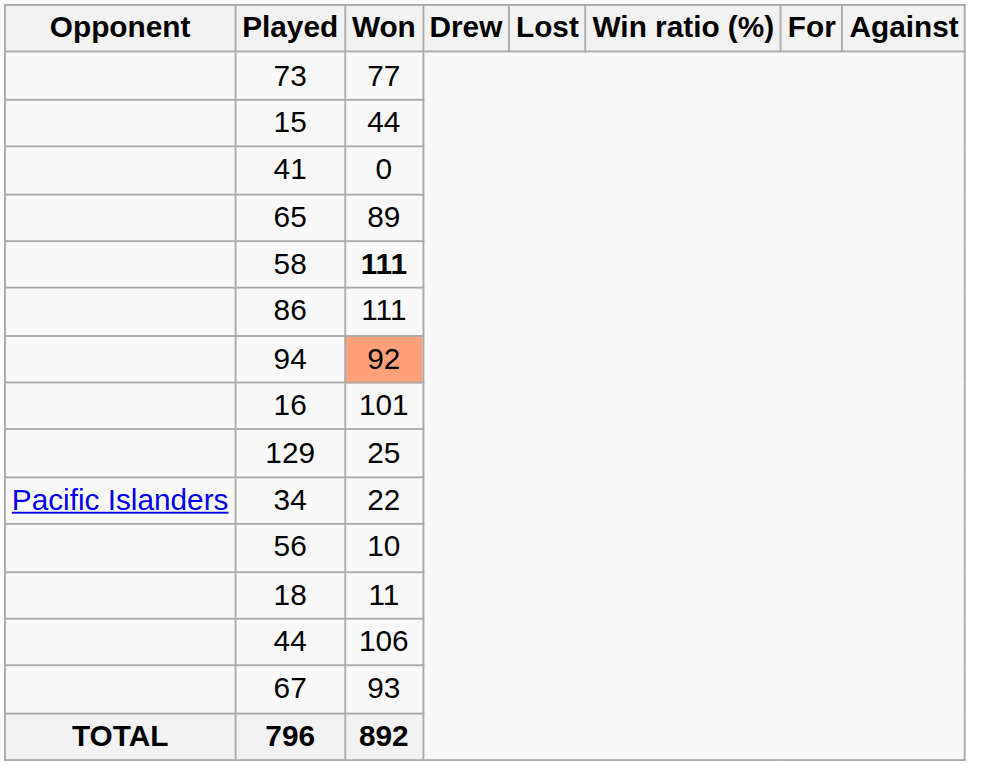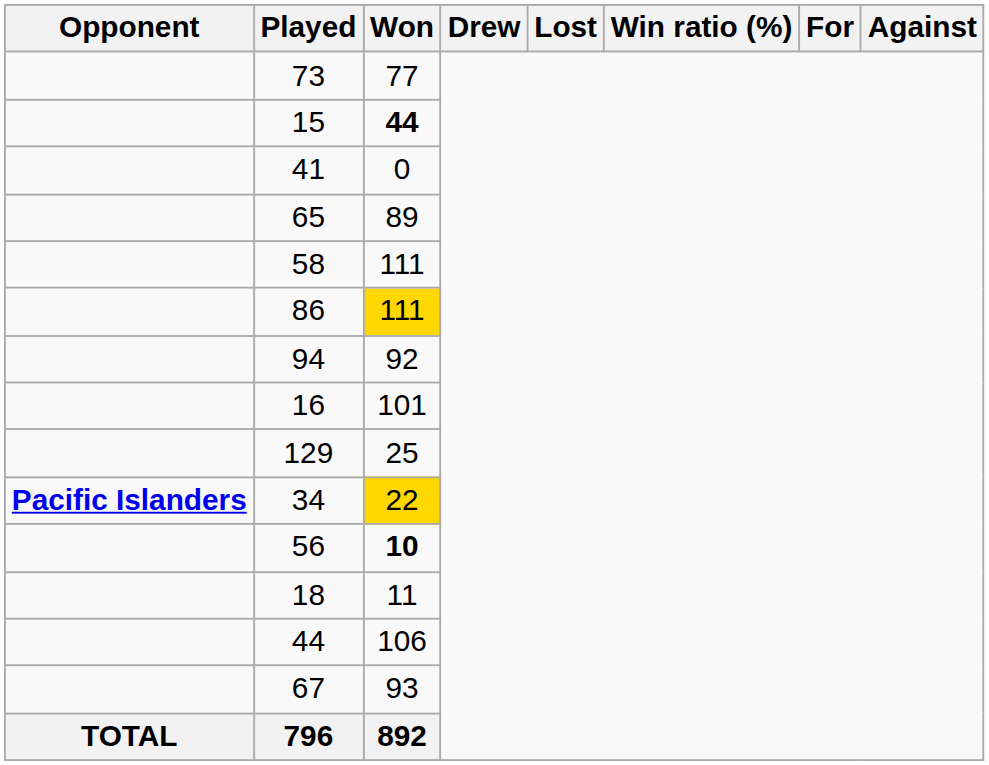(384, 122) normal -> (402, 122) bold
(384, 264) bold -> (402, 264) normal
(384, 311) no background -> (402, 311) gold background
(384, 358) lightsalmon background -> (402, 358) no background
(120, 500) normal -> (129, 500) bold
(384, 500) no background -> (402, 500) gold background
(384, 547) normal -> (402, 547) bold
